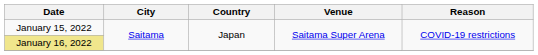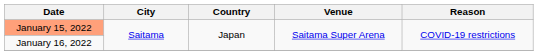(54, 27) no background -> (54, 27) lightsalmon background
(54, 43) khaki background -> (54, 43) no background
